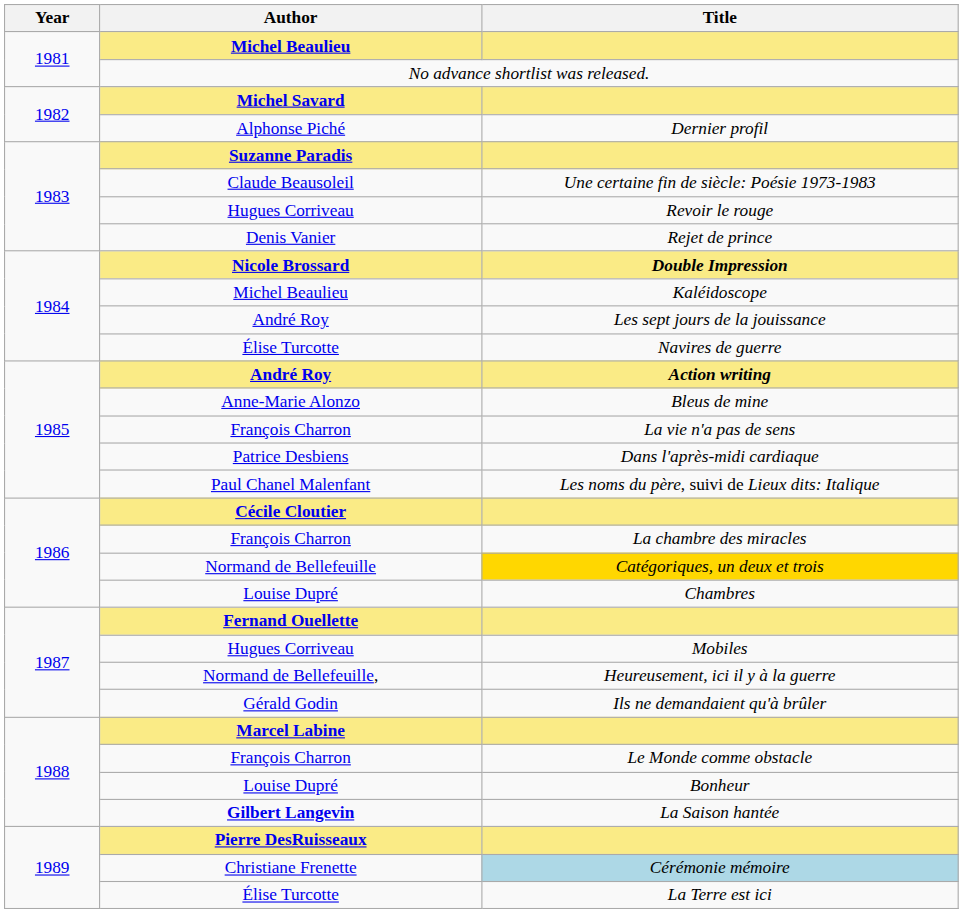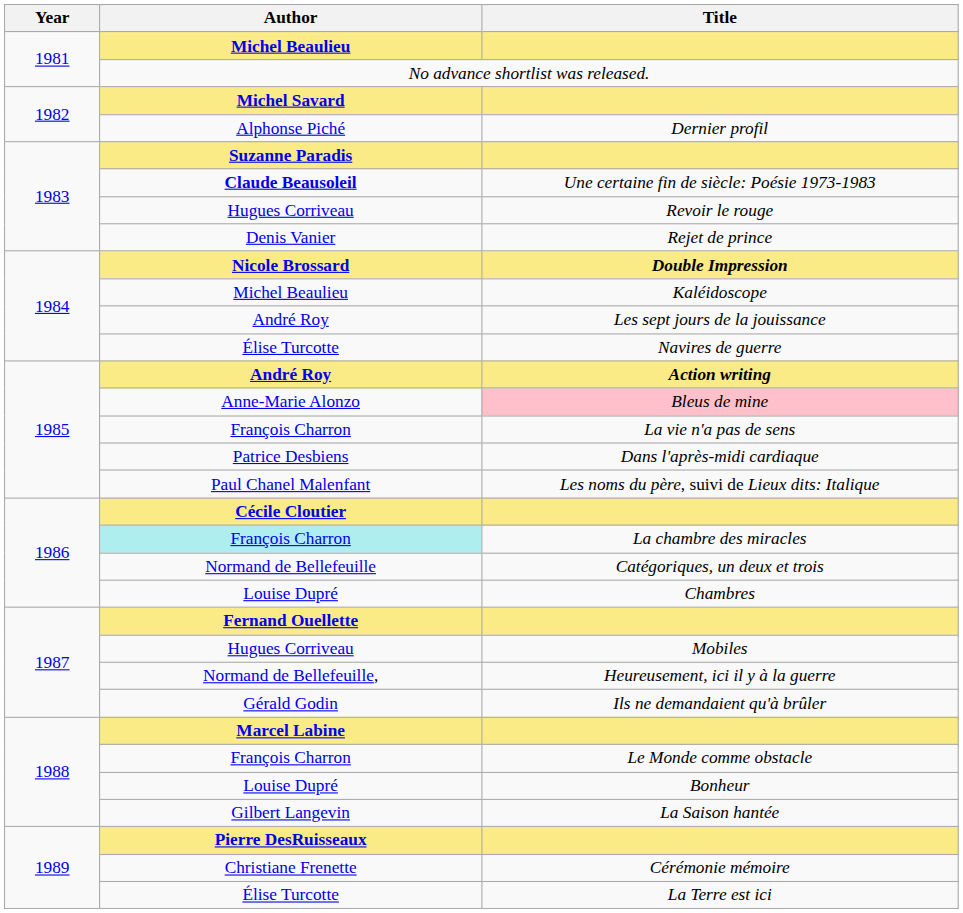(291, 182) normal -> (291, 182) bold
(720, 401) no background -> (720, 401) pink background
(291, 538) no background -> (291, 538) paleturquoise background
(720, 566) gold background -> (720, 566) no background
(291, 812) bold -> (291, 812) normal
(720, 867) lightblue background -> (720, 867) no background
